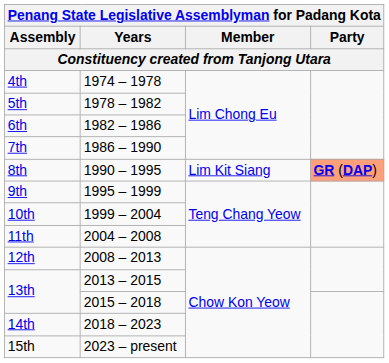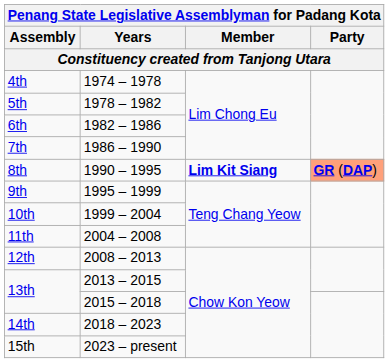(229, 170) normal -> (233, 170) bold
